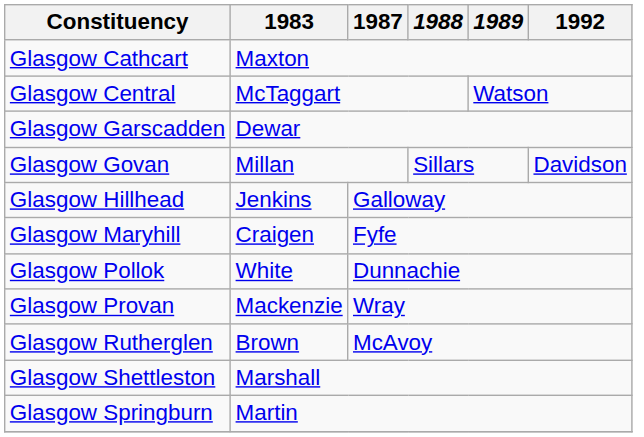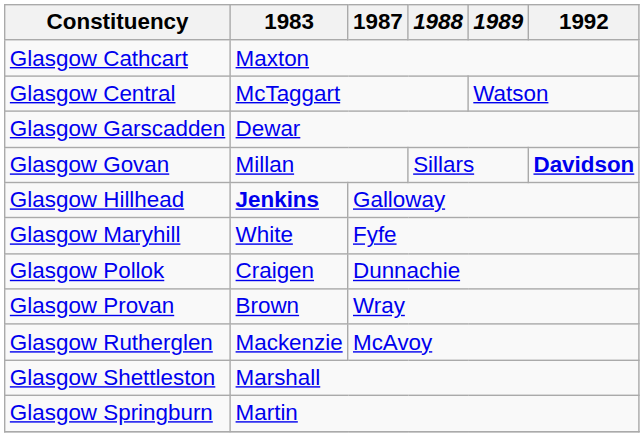(580, 164) normal -> (584, 164) bold
(274, 199) normal -> (277, 199) bold
(275, 235) Craigen -> (264, 235) White
(264, 270) White -> (275, 270) Craigen
(289, 306) Mackenzie -> (267, 306) Brown
(267, 341) Brown -> (289, 341) Mackenzie
